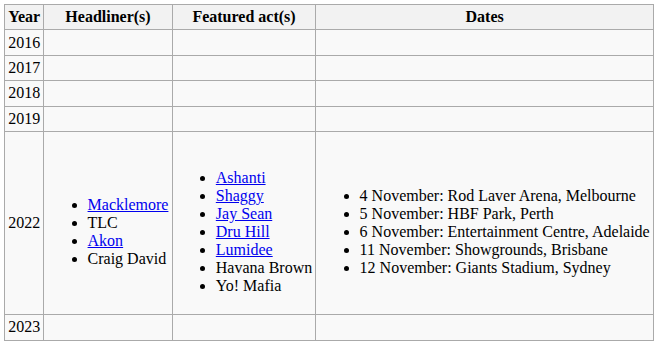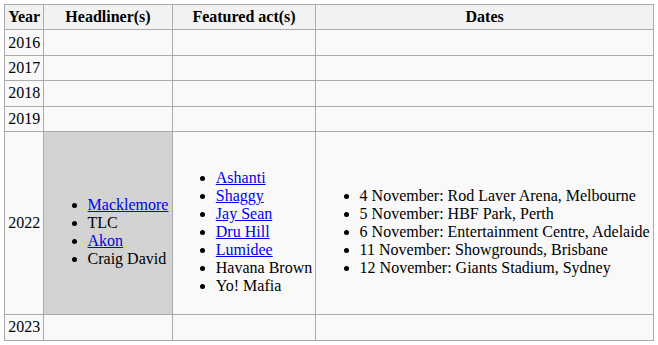(108, 232) no background -> (108, 232) lightgrey background
